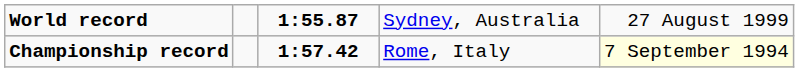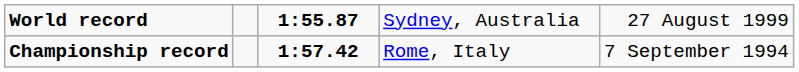(696, 52) lightyellow background -> (696, 52) no background
